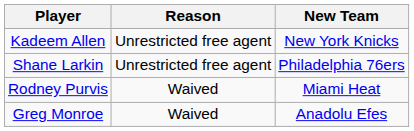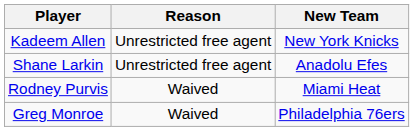(341, 65) Philadelphia 76ers -> (342, 65) Anadolu Efes
(342, 114) Anadolu Efes -> (341, 114) Philadelphia 76ers
